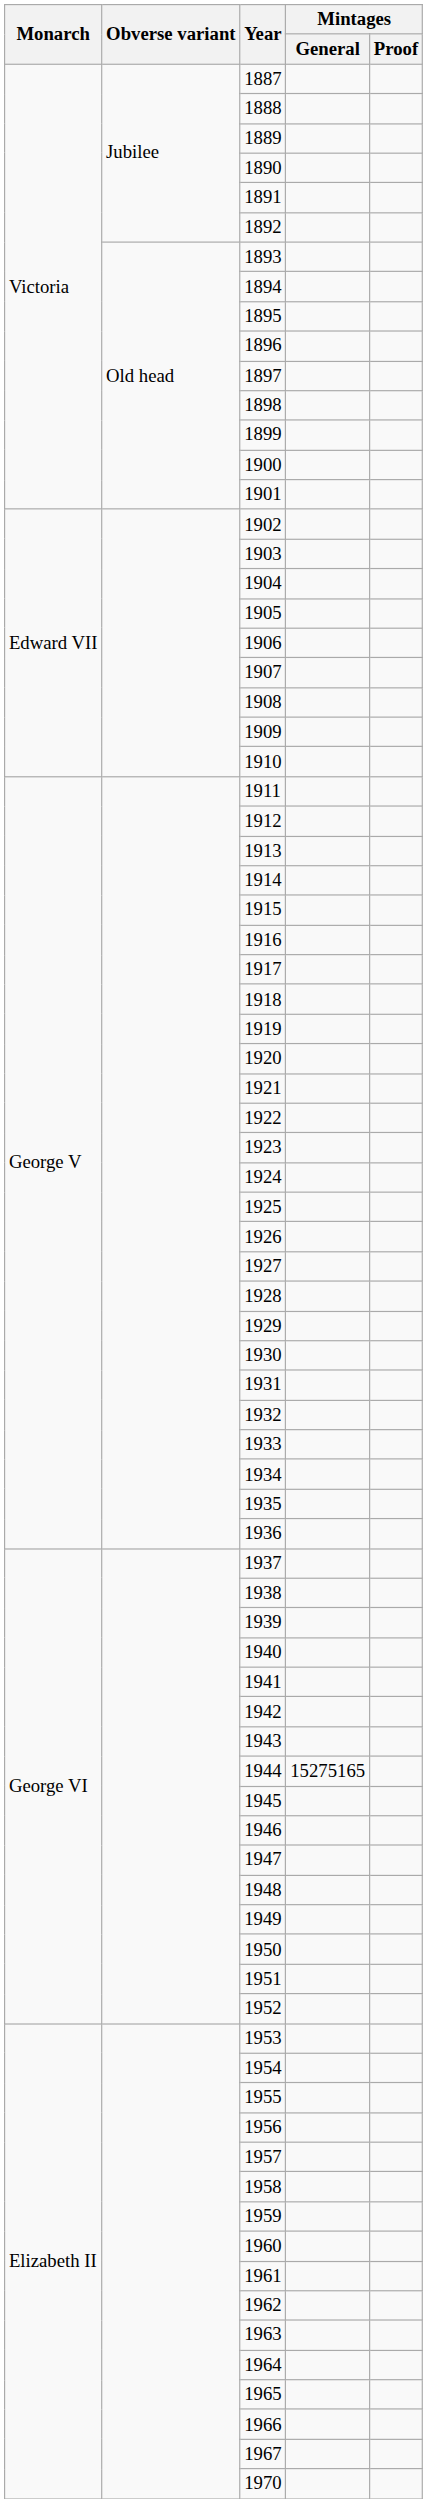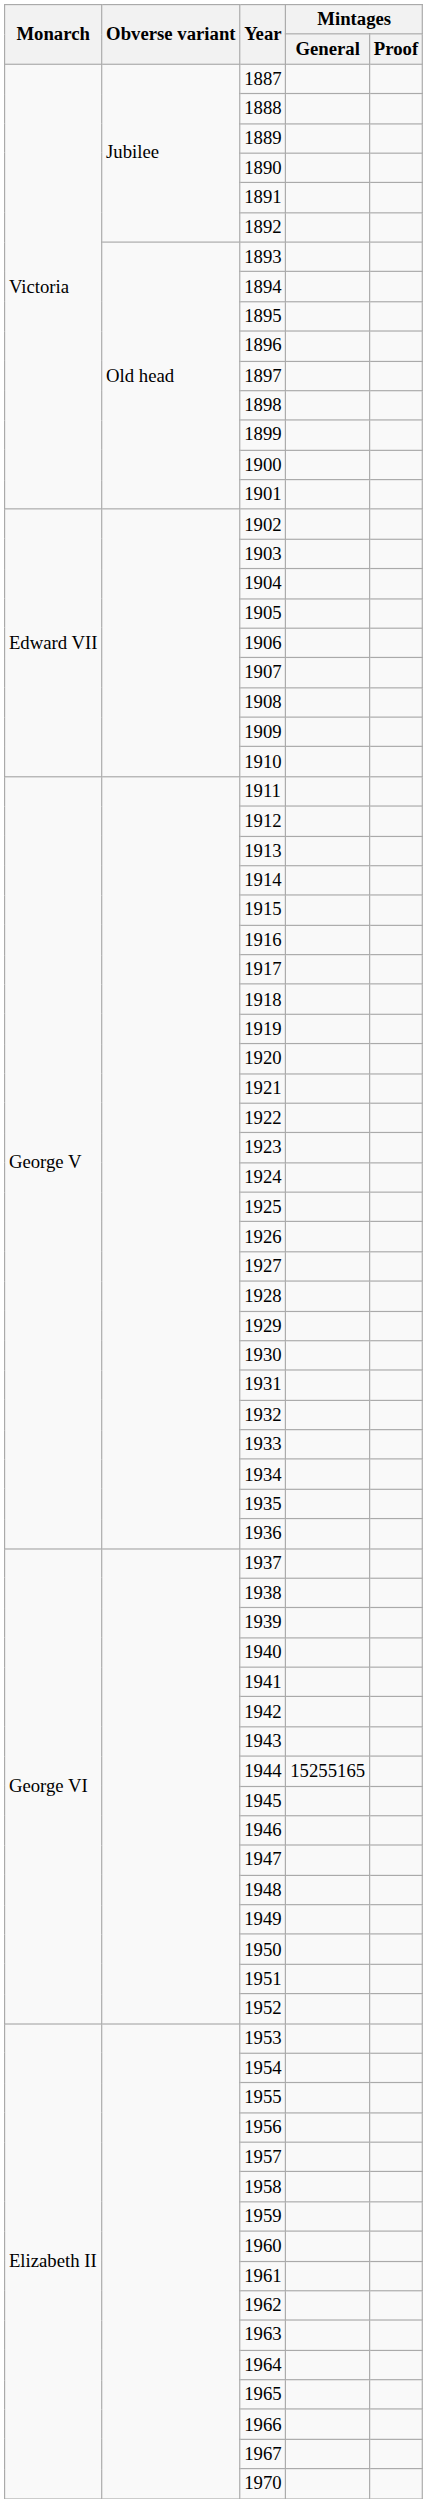(328, 1770) 15275165 -> (328, 1770) 15255165
